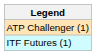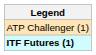(39, 43) normal -> (40, 43) bold
